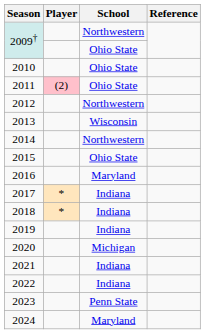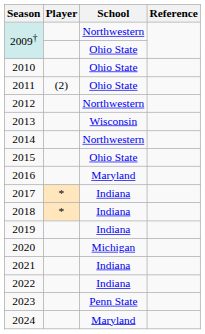(61, 85) pink background -> (61, 85) no background
